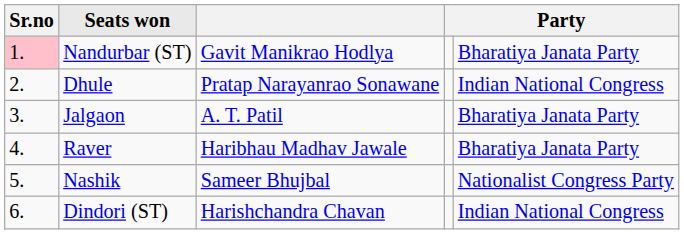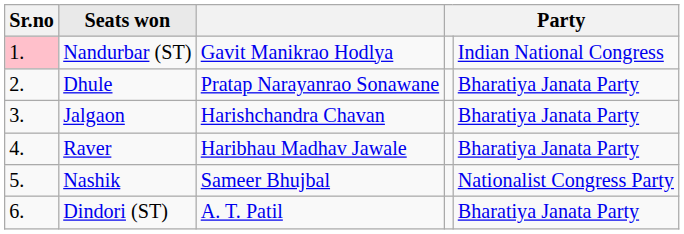(548, 52) Bharatiya Janata Party -> (561, 52) Indian National Congress
(561, 84) Indian National Congress -> (548, 84) Bharatiya Janata Party
(242, 116) A. T. Patil -> (293, 116) Harishchandra Chavan
(293, 212) Harishchandra Chavan -> (242, 212) A. T. Patil
(561, 212) Indian National Congress -> (548, 212) Bharatiya Janata Party
